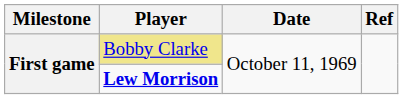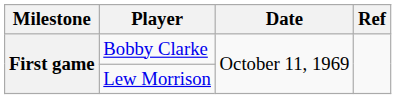(156, 49) khaki background -> (156, 49) no background
(161, 78) bold -> (157, 78) normal
